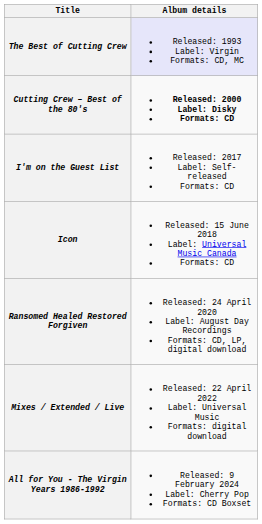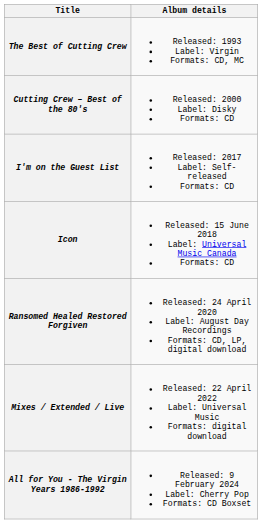(194, 51) lavender background -> (194, 51) no background
(194, 110) bold -> (194, 110) normal
